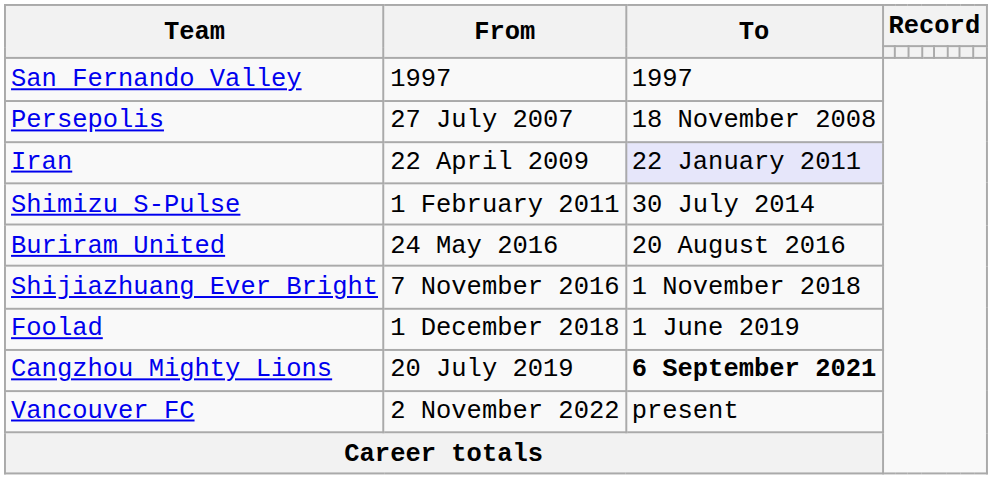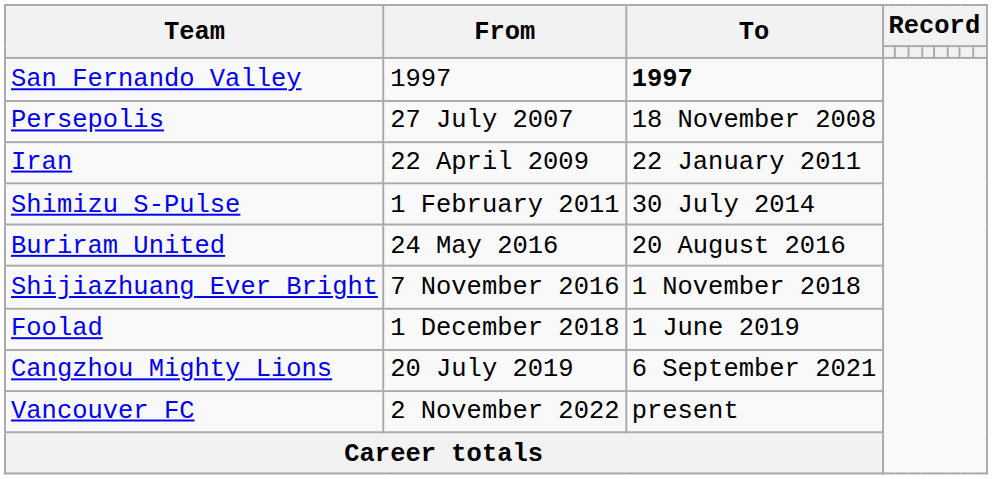(662, 79) normal -> (662, 79) bold
(746, 162) lavender background -> (746, 162) no background
(754, 370) bold -> (754, 370) normal
